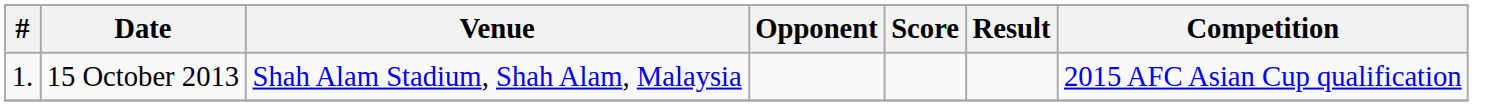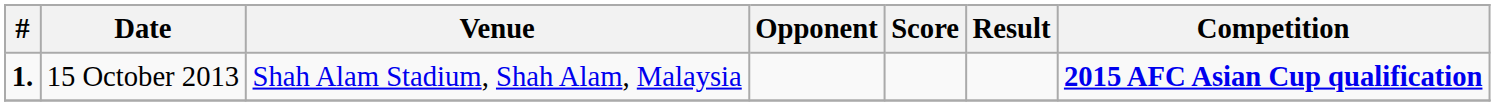(22, 75) normal -> (22, 75) bold
(1263, 75) normal -> (1273, 75) bold
